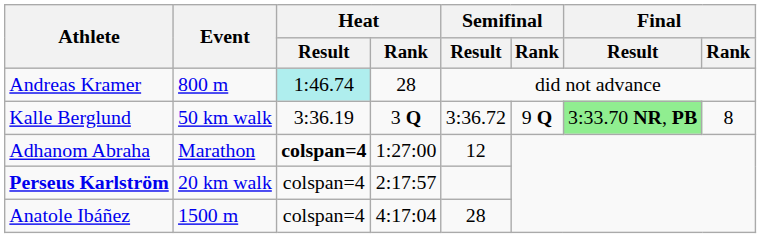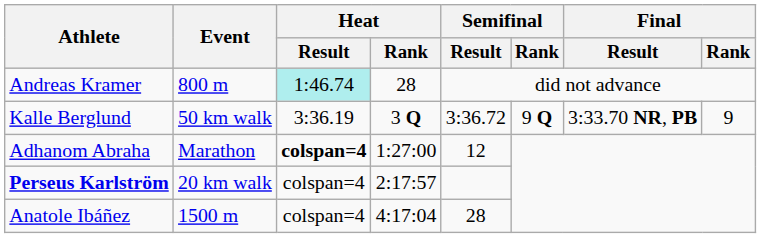(633, 117) lightgreen background -> (633, 117) no background
(728, 117) 8 -> (728, 117) 9
